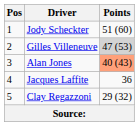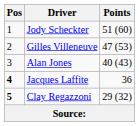(117, 46) lightgrey background -> (117, 46) no background
(117, 63) lightsalmon background -> (117, 63) no background
(9, 80) normal -> (9, 80) bold
(9, 97) normal -> (9, 97) bold
